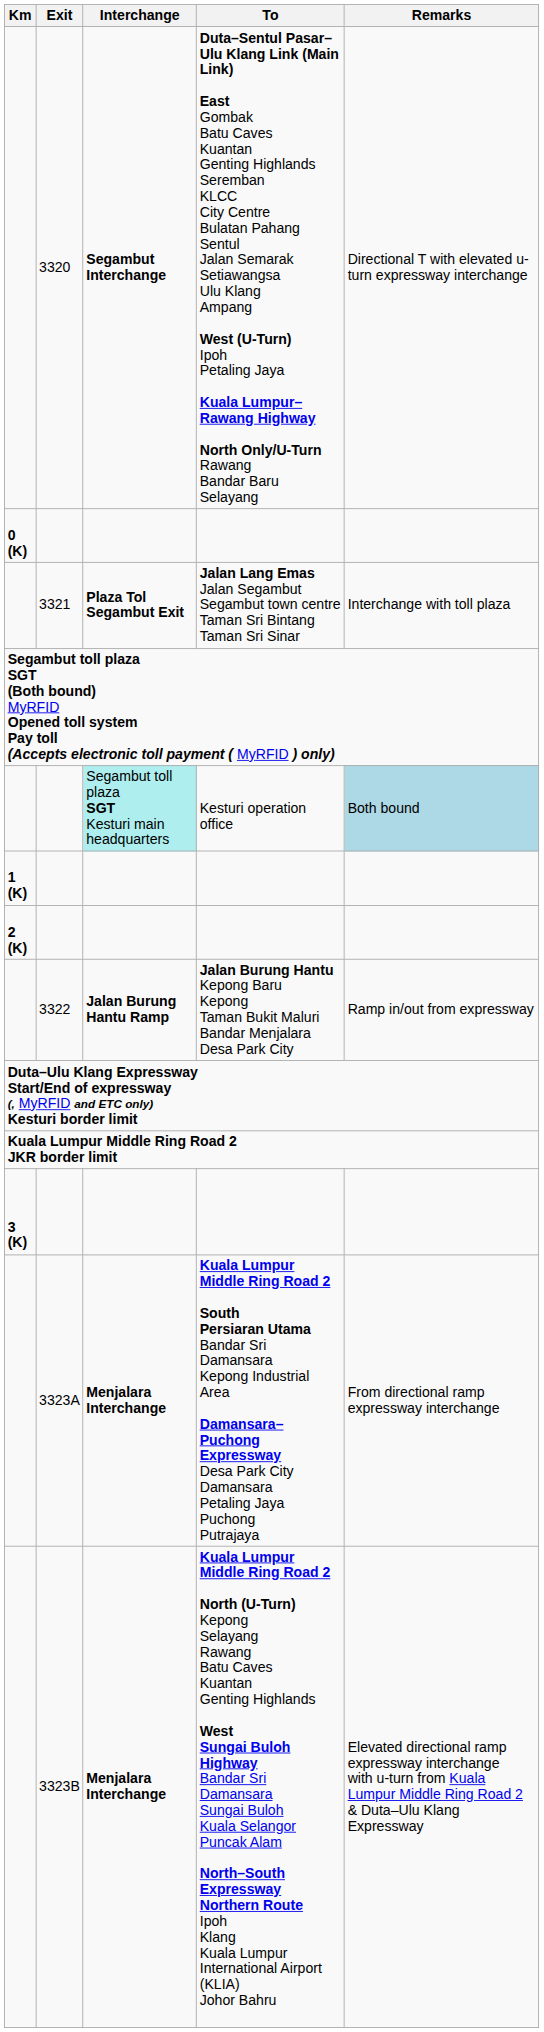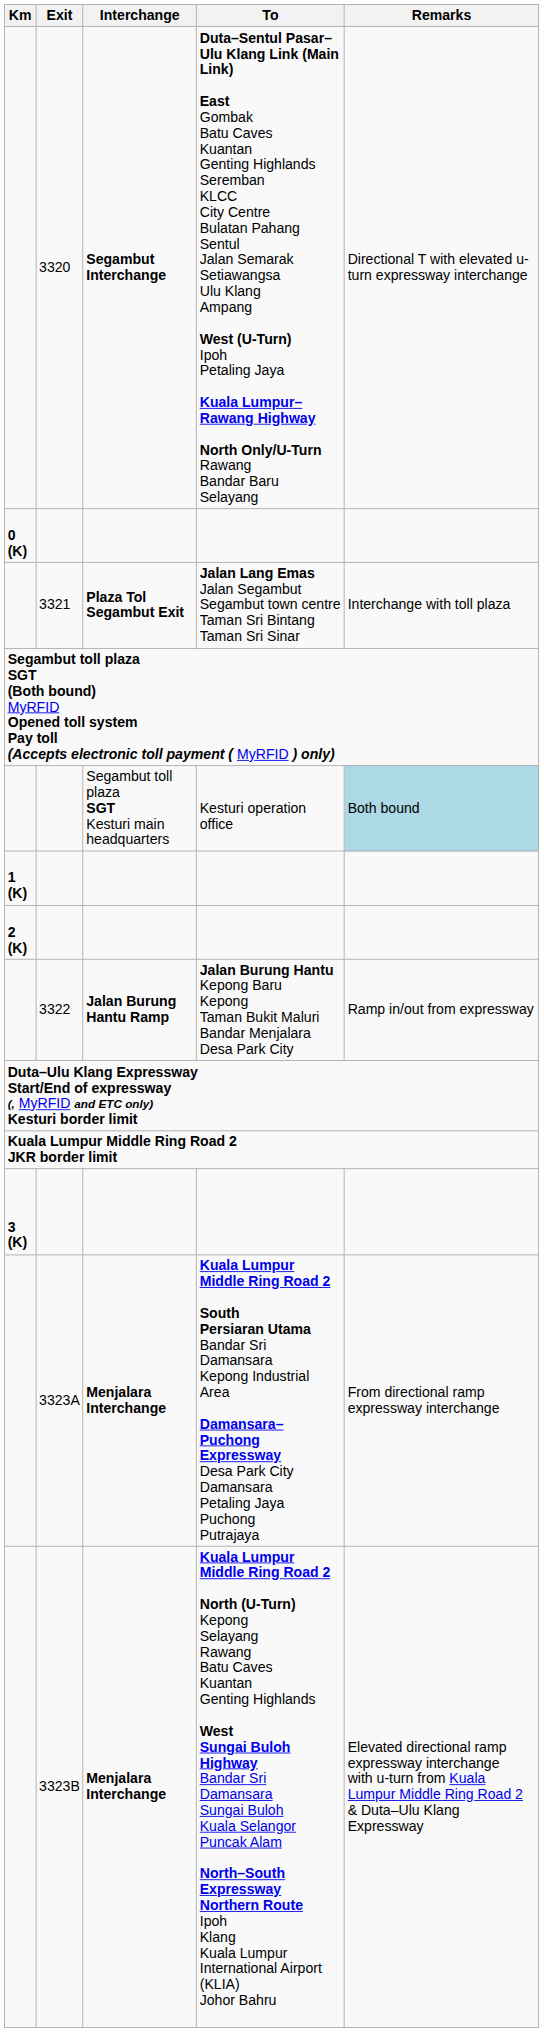(129, 808) paleturquoise background -> (129, 808) no background
